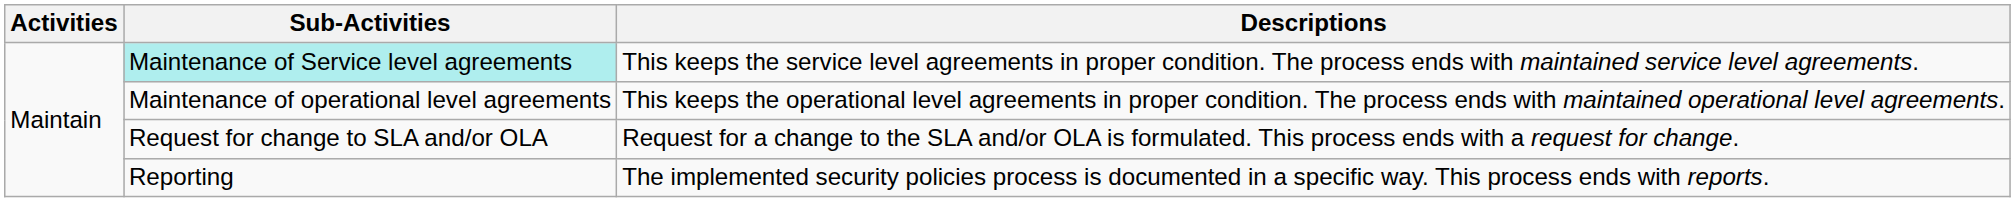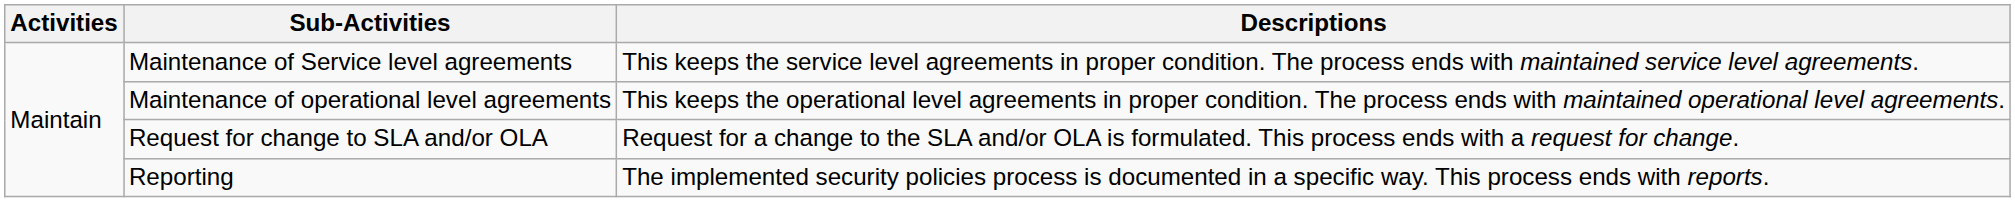(350, 61) paleturquoise background -> (350, 61) no background
